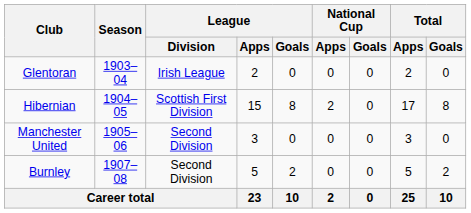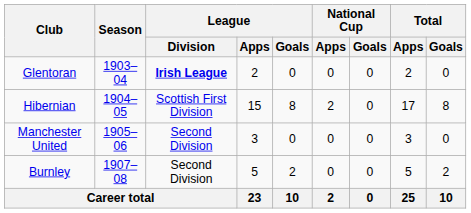(191, 73) normal -> (191, 73) bold
